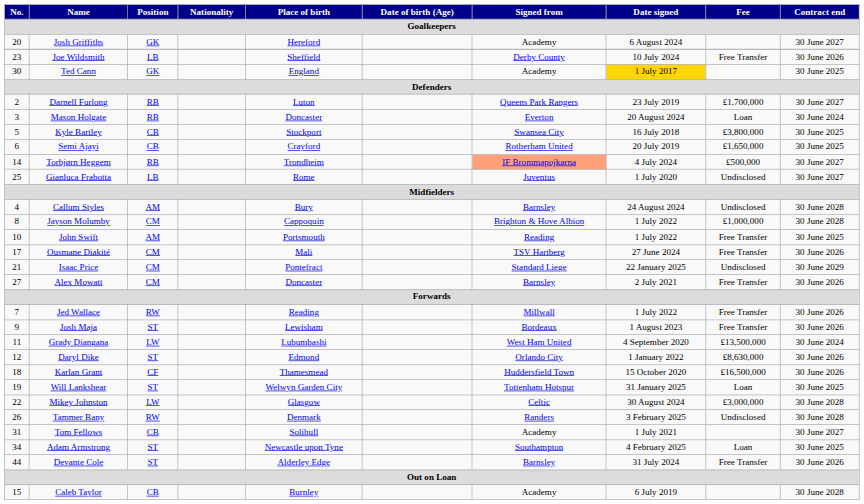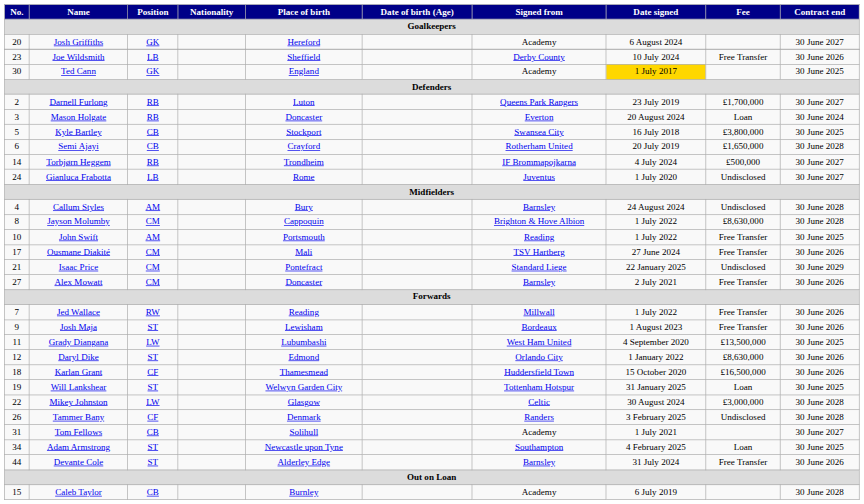(820, 146) 30 June 2025 -> (820, 146) 30 June 2028
(539, 161) lightsalmon background -> (539, 161) no background
(17, 176) 25 -> (17, 176) 24
(743, 221) £1,000,000 -> (743, 221) £8,630,000
(820, 341) 30 June 2024 -> (820, 341) 30 June 2025
(153, 416) RW -> (153, 416) CF
